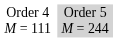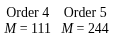(85, 20) lightgrey background -> (85, 20) no background
